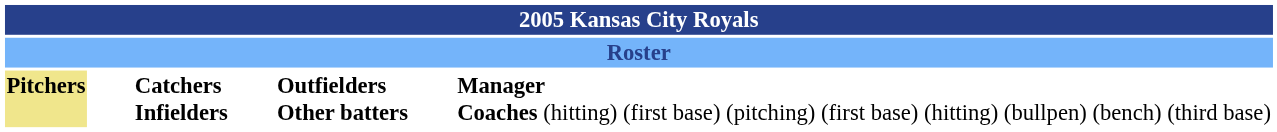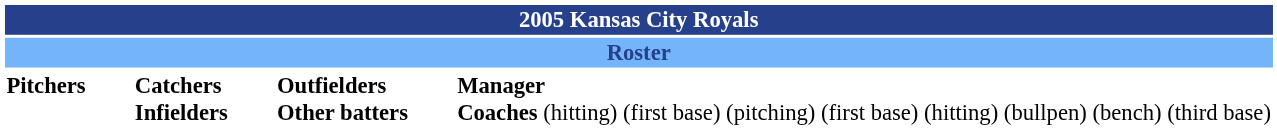(46, 85) khaki background -> (46, 85) no background
